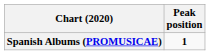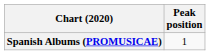(184, 41) bold -> (184, 41) normal
